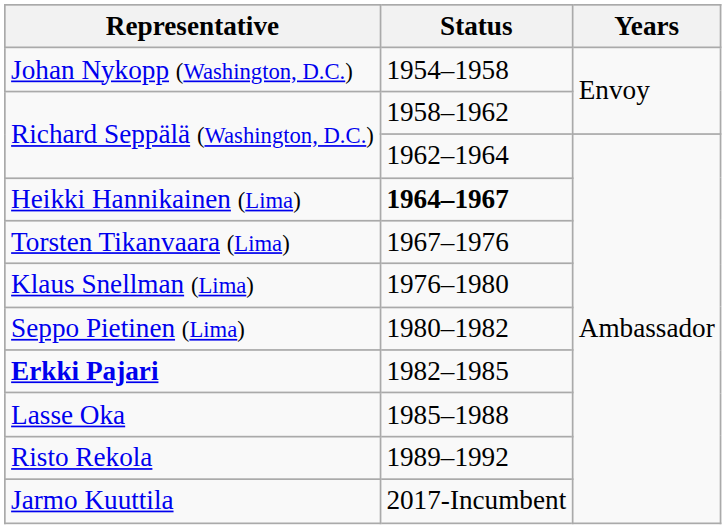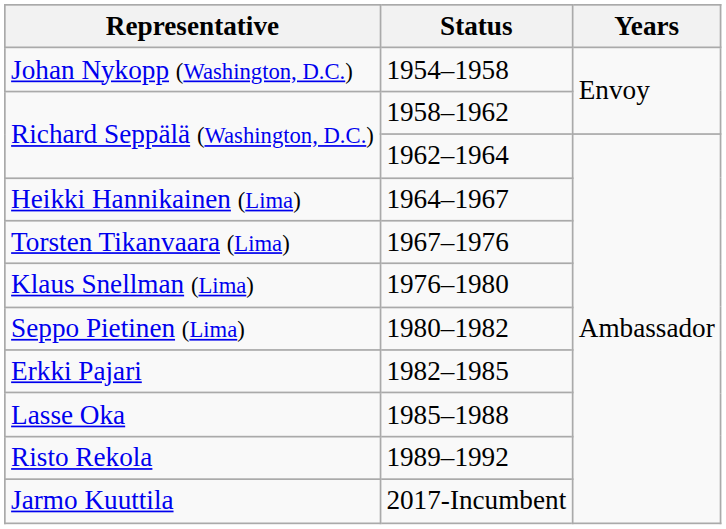(448, 198) bold -> (448, 198) normal
(85, 371) bold -> (76, 371) normal
